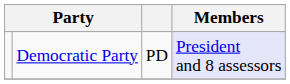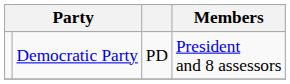(229, 55) lavender background -> (229, 55) no background
